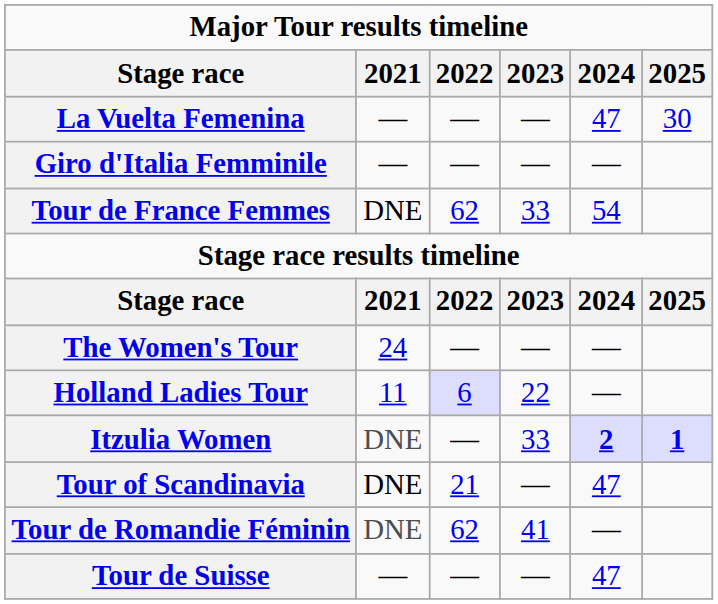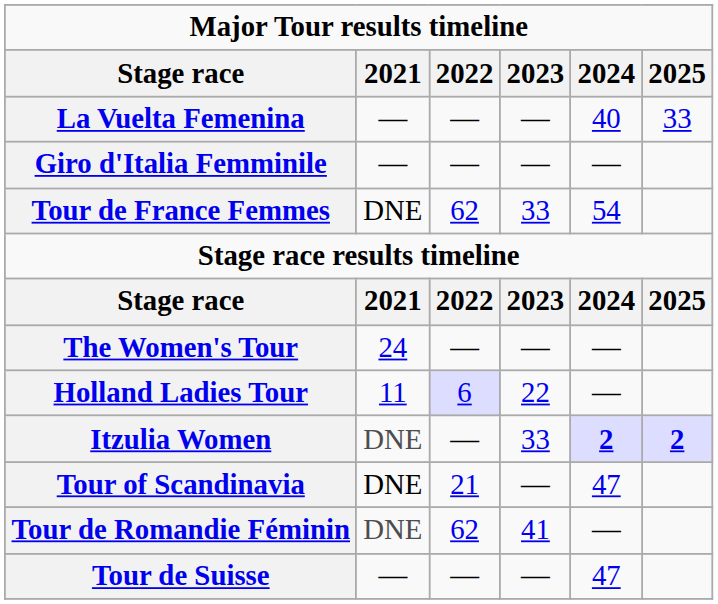(606, 118) 47 -> (606, 118) 40
(677, 118) 30 -> (677, 118) 33
(677, 438) 1 -> (677, 438) 2
